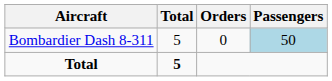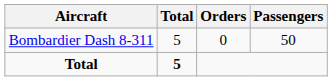(288, 40) lightblue background -> (288, 40) no background
